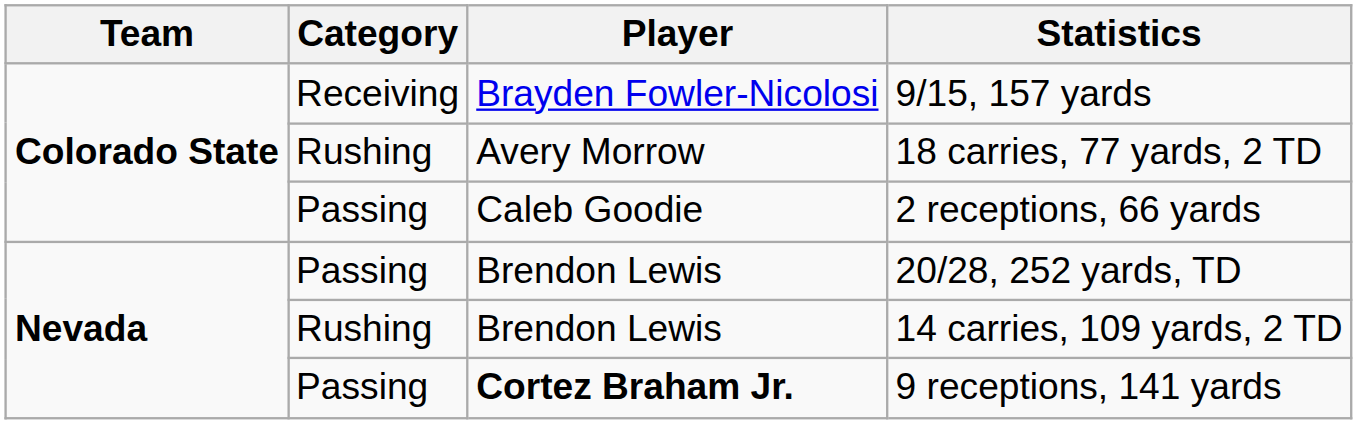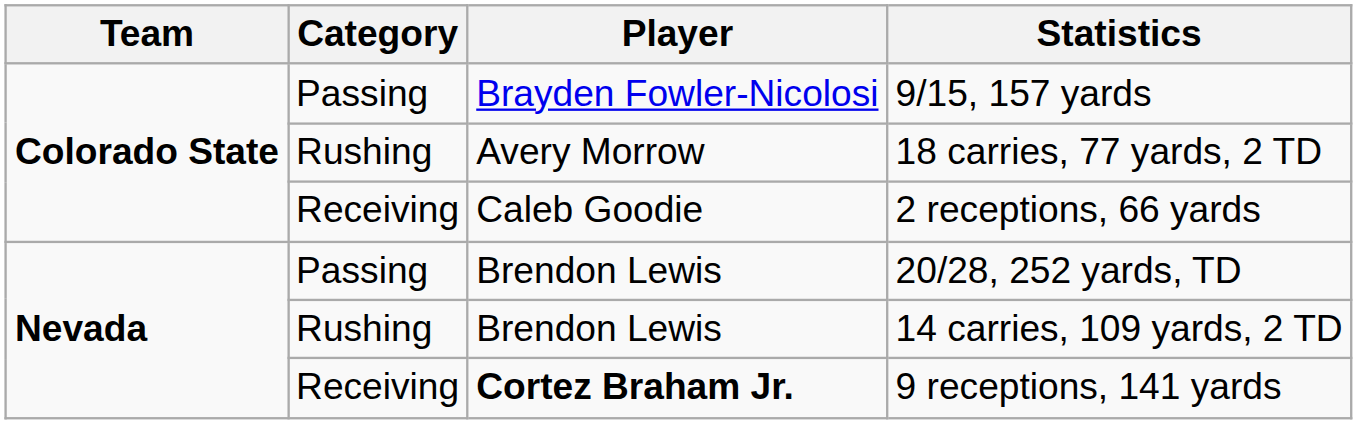(378, 92) Receiving -> (362, 92) Passing
(362, 210) Passing -> (378, 210) Receiving
(362, 387) Passing -> (378, 387) Receiving
